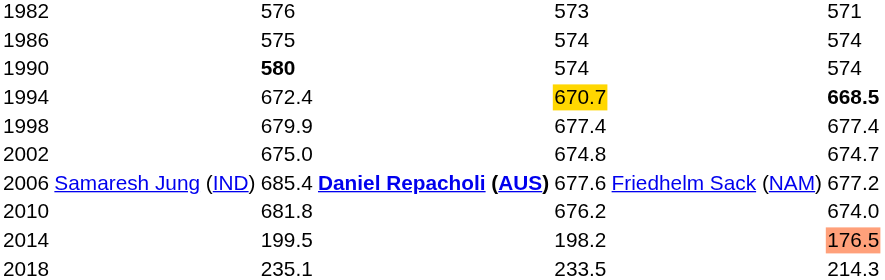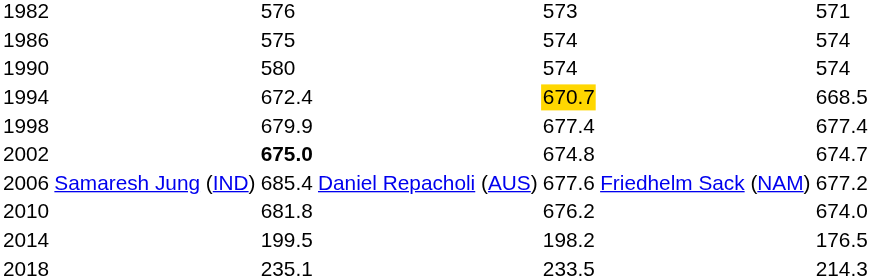(278, 68) bold -> (278, 68) normal
(853, 97) bold -> (842, 97) normal
(287, 154) normal -> (287, 154) bold
(434, 183) bold -> (428, 183) normal
(853, 240) lightsalmon background -> (842, 240) no background
